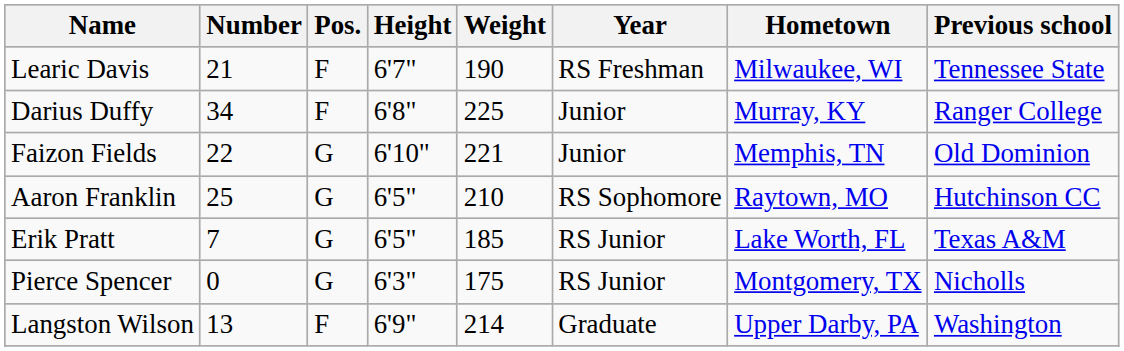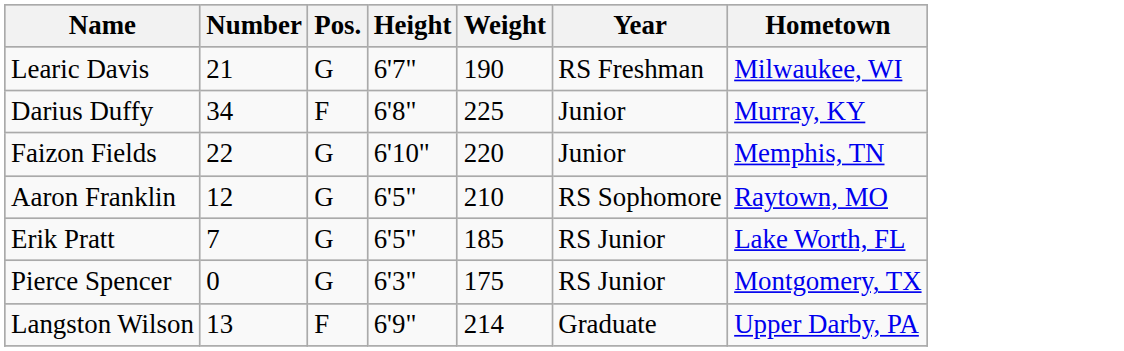- column: (1023, 25)
(322, 68) F -> (324, 68) G
(484, 153) 221 -> (484, 153) 220
(220, 196) 25 -> (220, 196) 12
